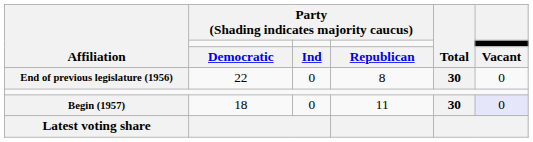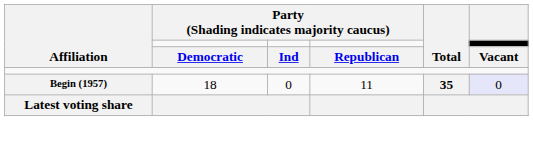- row: (97, 78)
(454, 105) 30 -> (446, 84) 35
